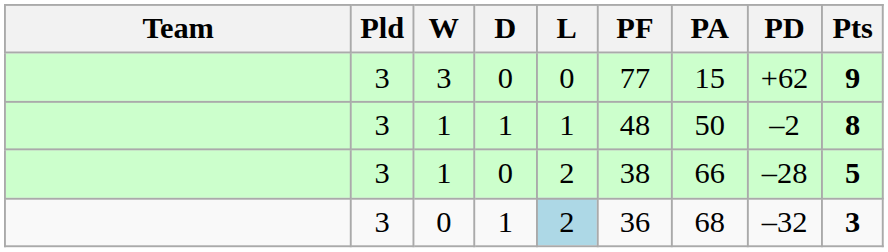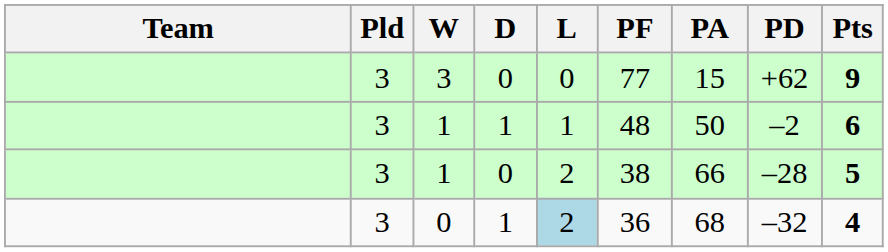(853, 125) 8 -> (853, 125) 6
(853, 221) 3 -> (853, 221) 4
